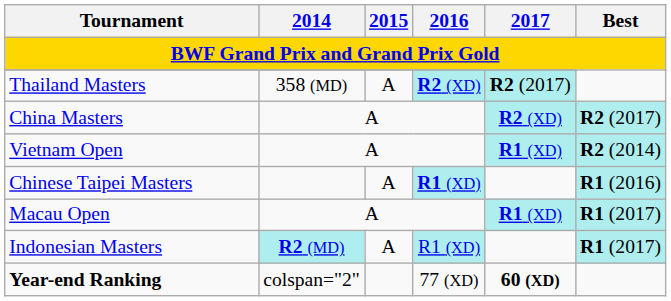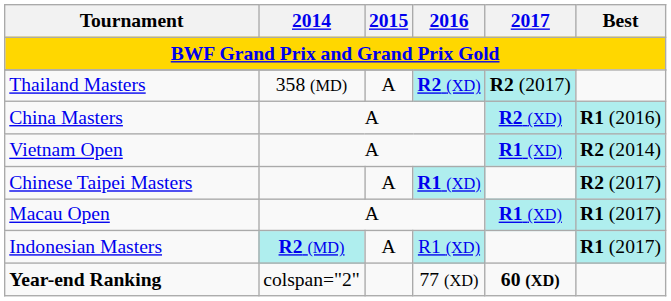(621, 117) R2 (2017) -> (621, 117) R1 (2016)
(621, 182) R1 (2016) -> (621, 182) R2 (2017)
